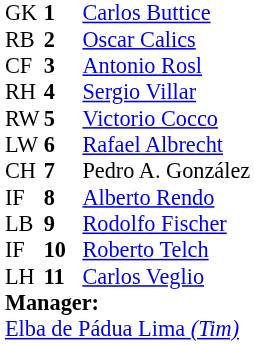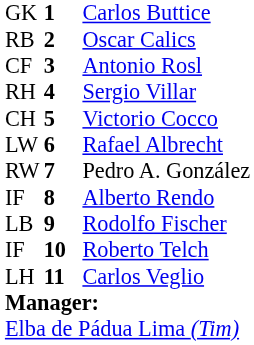(22, 118) RW -> (20, 118) CH
(20, 170) CH -> (22, 170) RW
